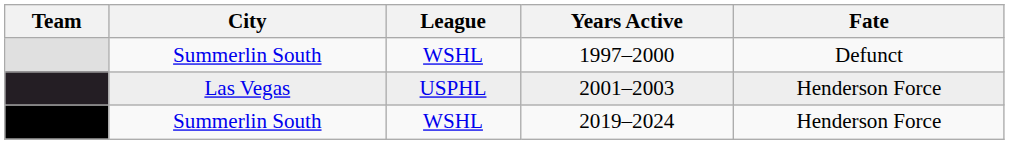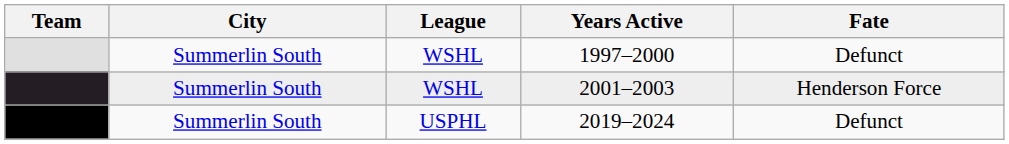(247, 88) Las Vegas -> (247, 88) Summerlin South
(453, 88) USPHL -> (453, 88) WSHL
(453, 121) WSHL -> (453, 121) USPHL
(869, 121) Henderson Force -> (869, 121) Defunct
